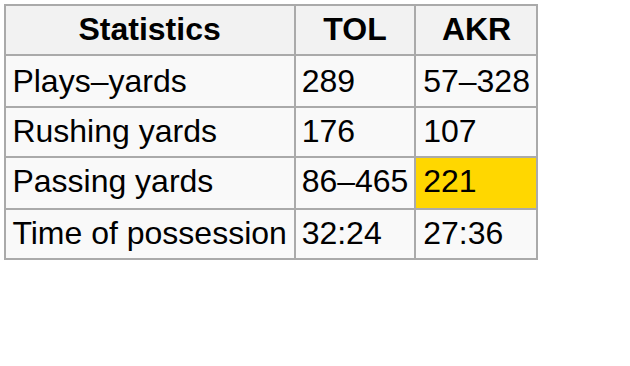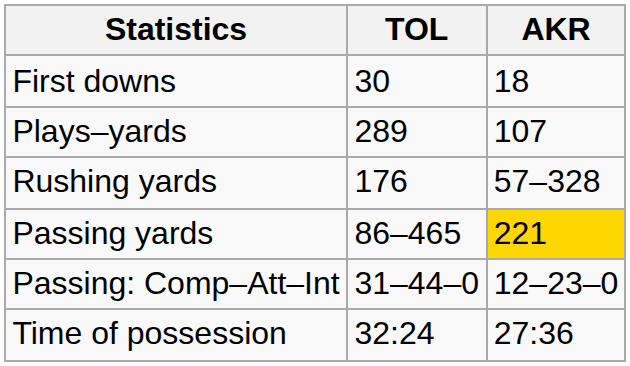+ row: (94, 80)
(477, 80) 57–328 -> (520, 131) 107
(450, 131) 107 -> (547, 182) 57–328
+ row: (176, 283)
